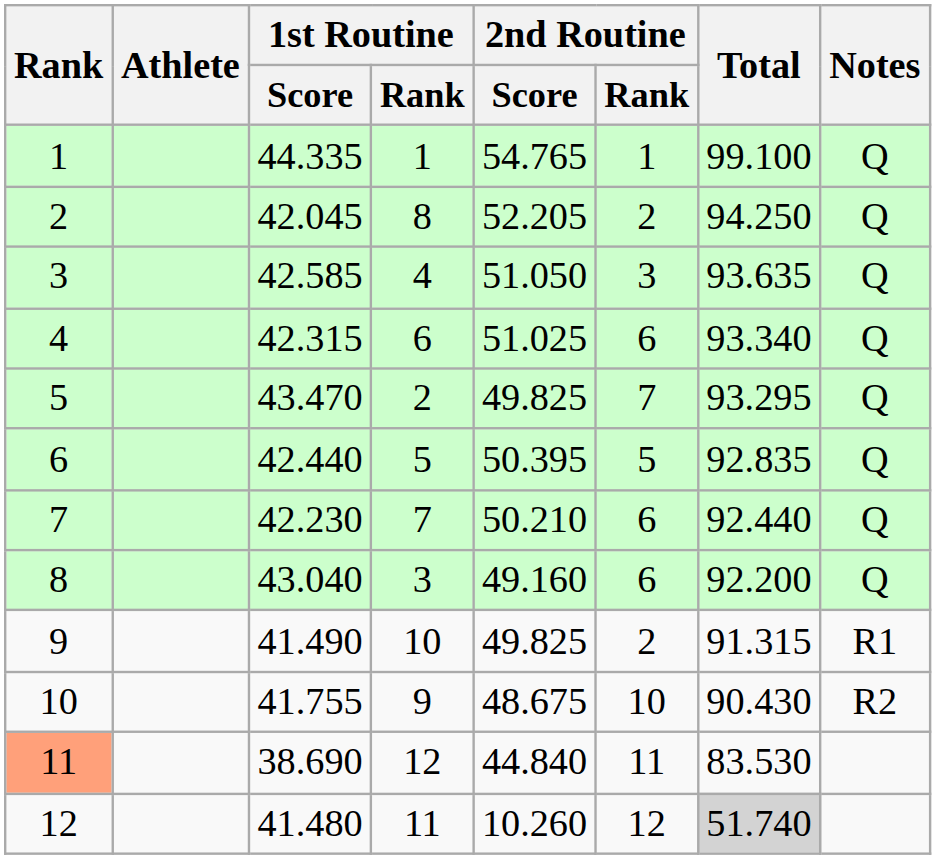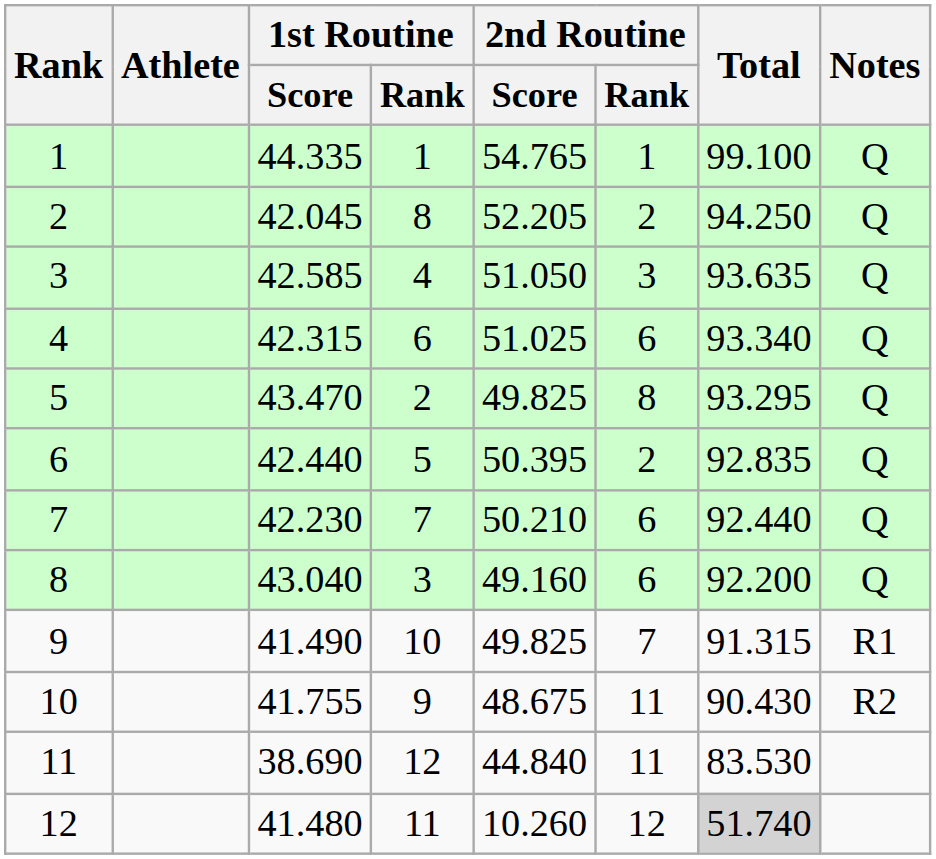(647, 397) 7 -> (647, 397) 8
(647, 458) 5 -> (647, 458) 2
(647, 640) 2 -> (647, 640) 7
(647, 701) 10 -> (647, 701) 11
(59, 761) lightsalmon background -> (59, 761) no background
